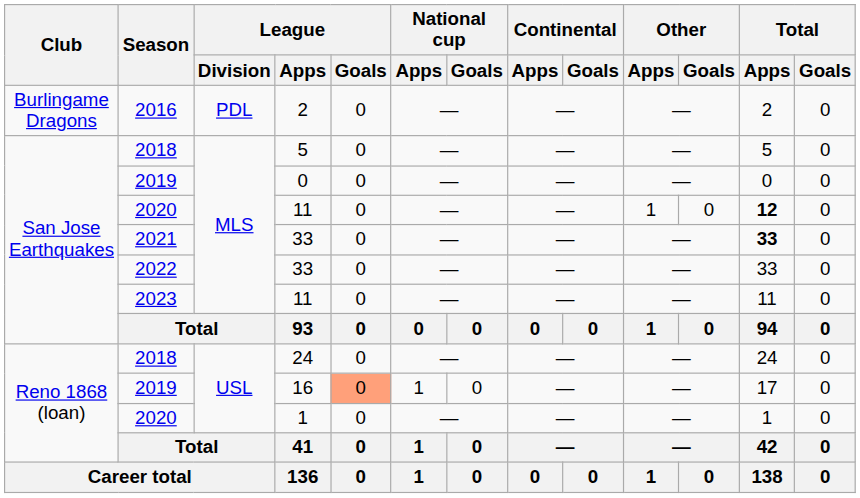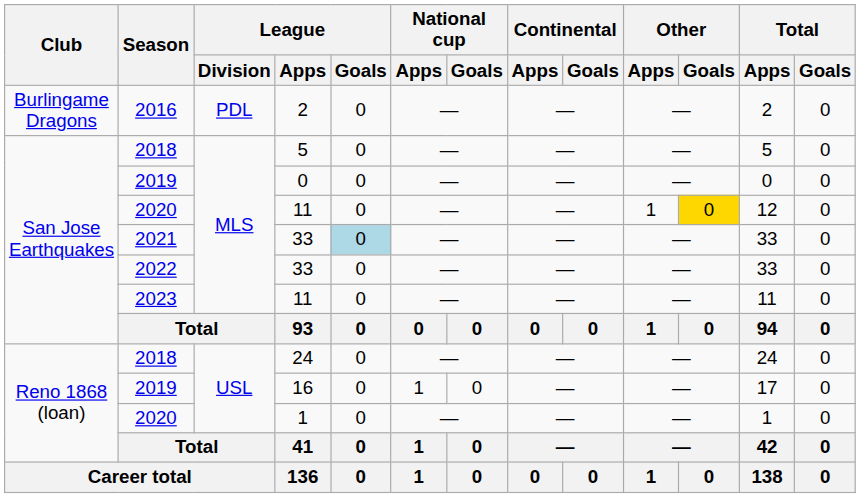(709, 209) no background -> (709, 209) gold background
(767, 209) bold -> (767, 209) normal
(361, 239) no background -> (361, 239) lightblue background
(767, 239) bold -> (767, 239) normal
(361, 388) lightsalmon background -> (361, 388) no background
